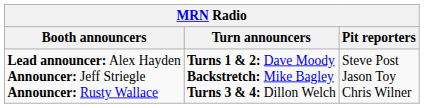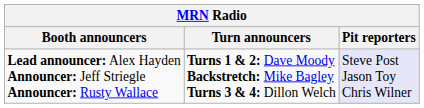(377, 76) no background -> (377, 76) lavender background
